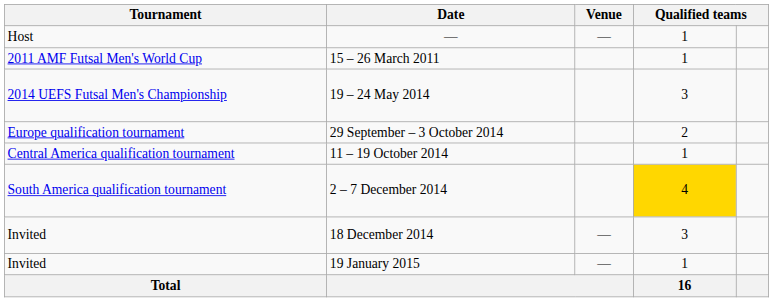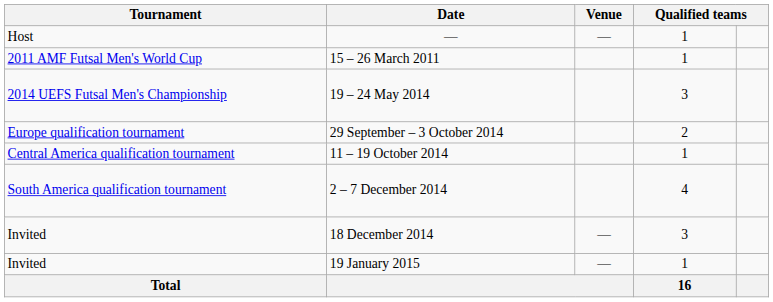(685, 190) gold background -> (685, 190) no background
